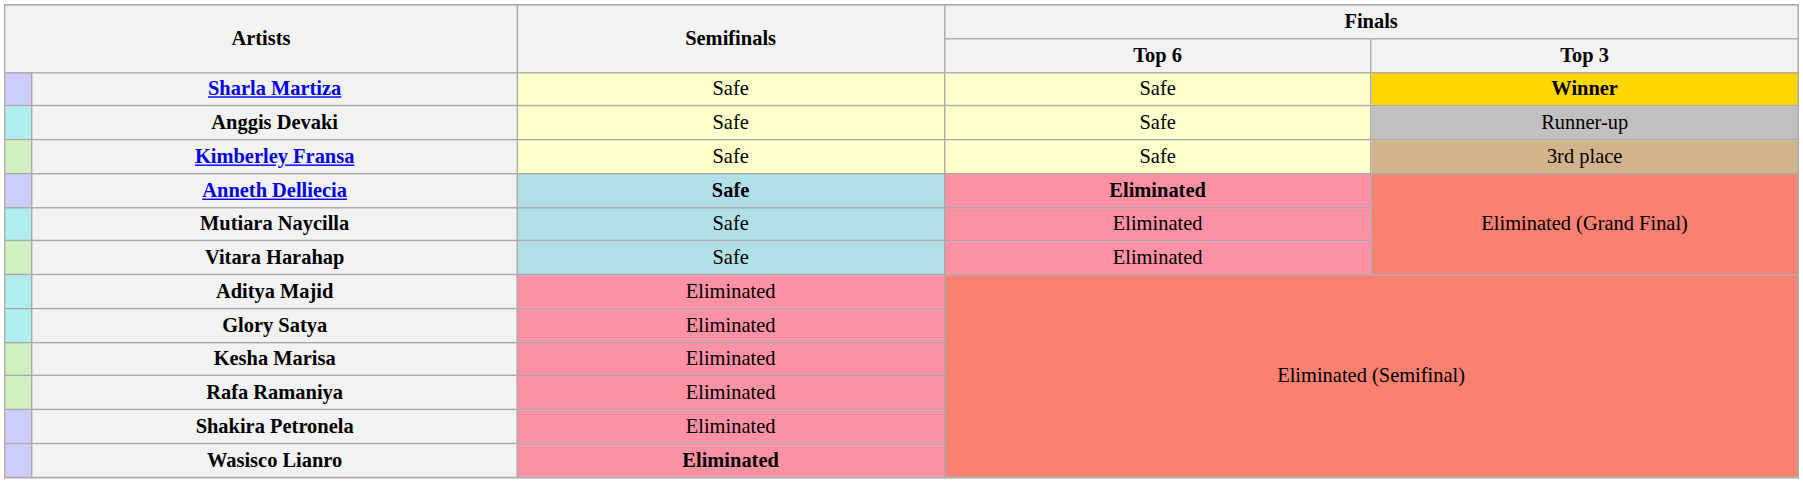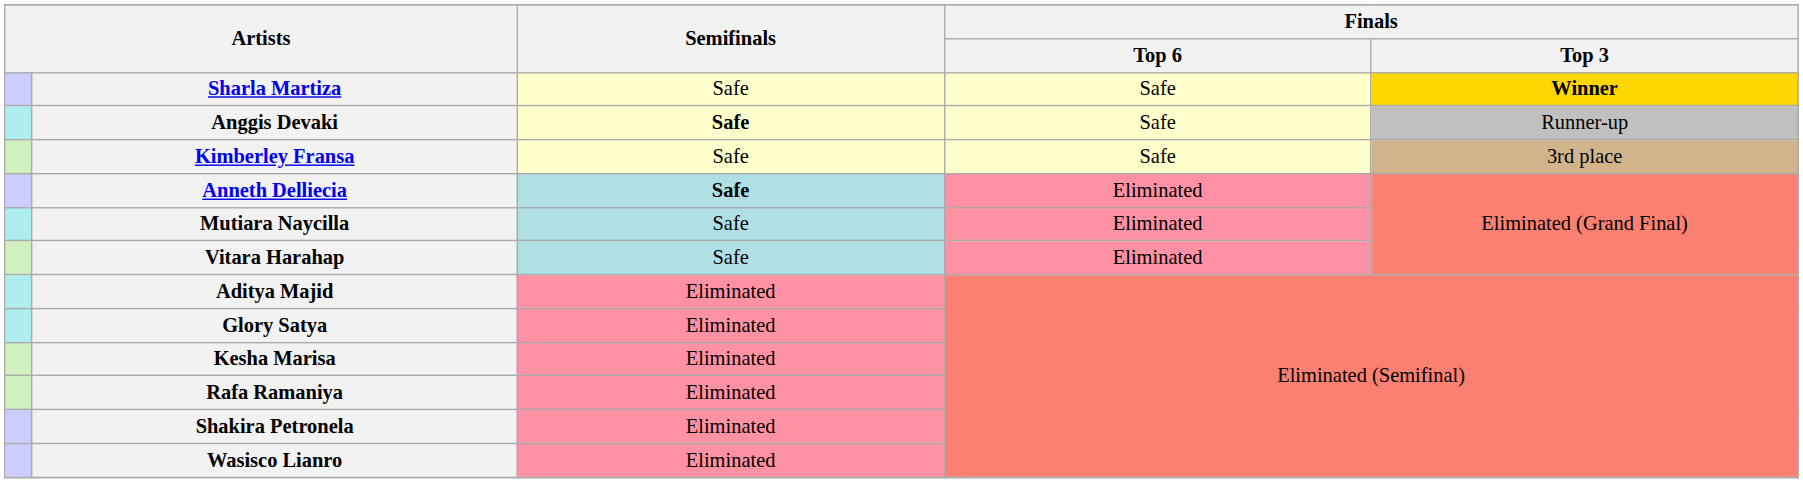(731, 122) normal -> (731, 122) bold
(1158, 190) bold -> (1158, 190) normal
(731, 460) bold -> (731, 460) normal
